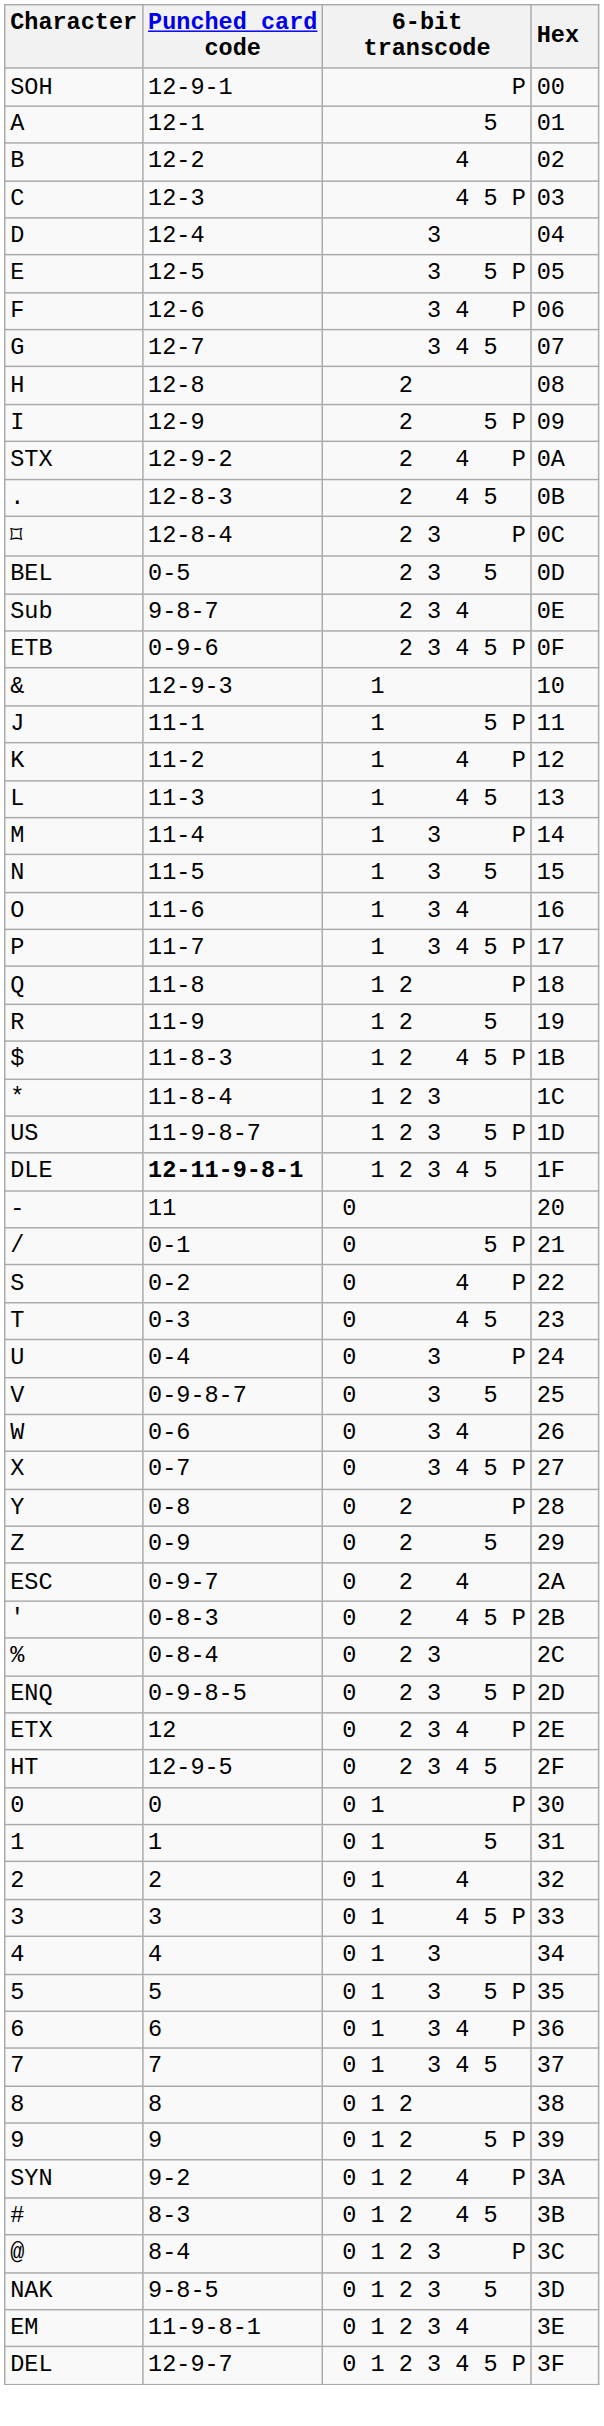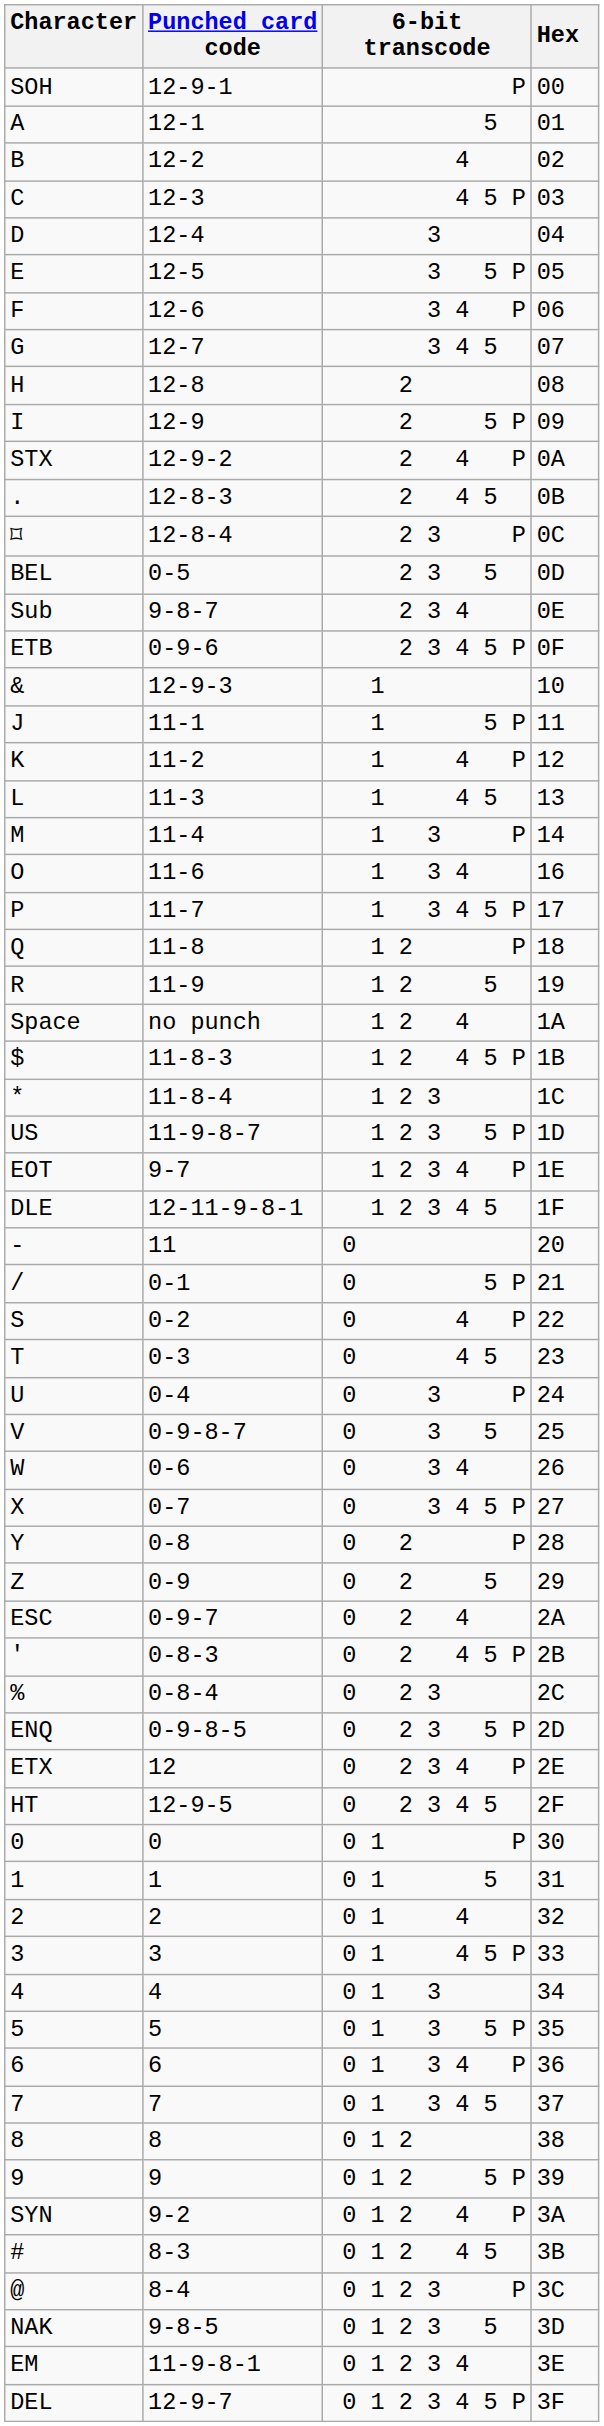- row: (17, 873)
+ row: (45, 1023)
+ row: (31, 1172)
(226, 1172) bold -> (226, 1209) normal
